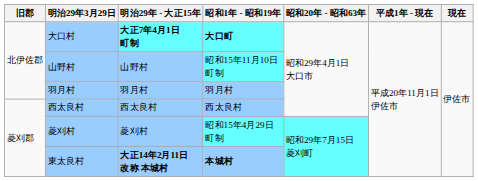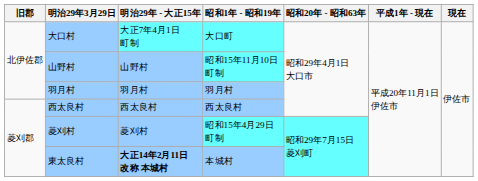(150, 36) bold -> (150, 36) normal
(219, 36) bold -> (219, 36) normal
(219, 161) bold -> (219, 161) normal
